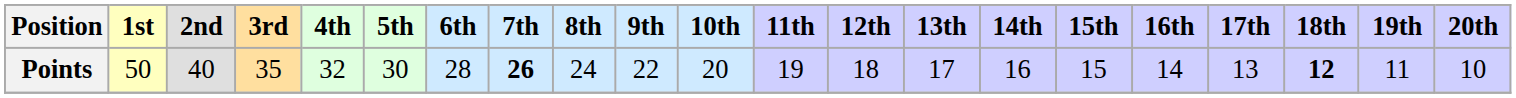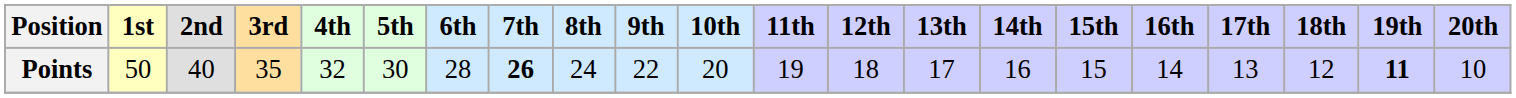(1321, 69) bold -> (1321, 69) normal
(1397, 69) normal -> (1397, 69) bold
